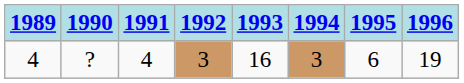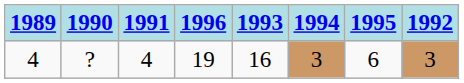columns swapped: (203, 22) <-> (430, 22)
